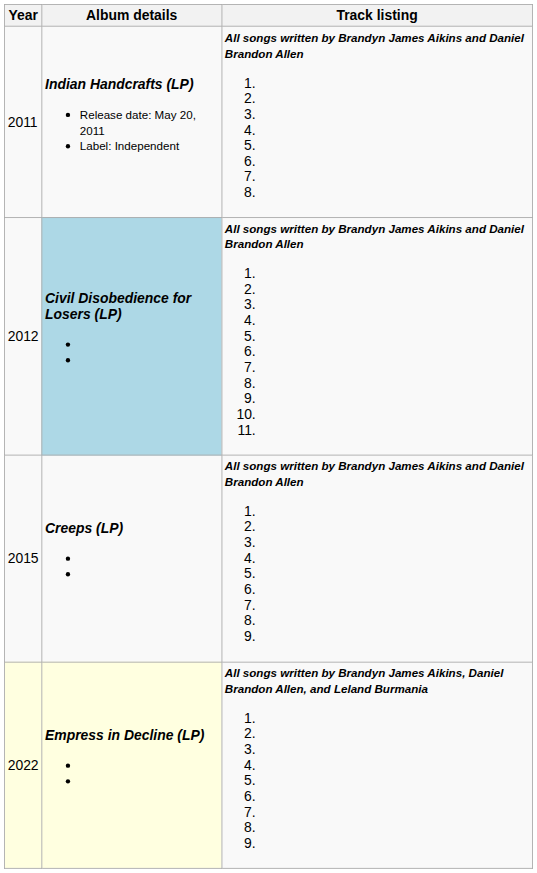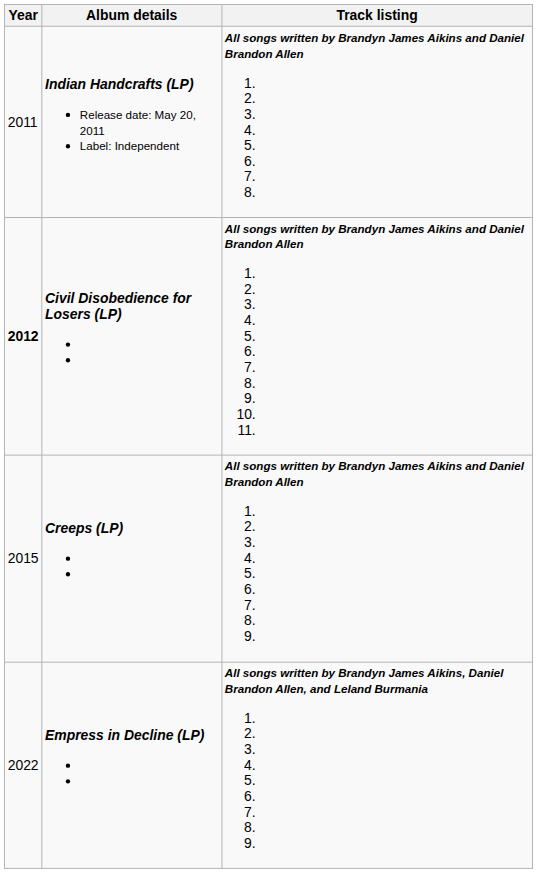(23, 336) normal -> (23, 336) bold
(132, 329) lightblue background -> (132, 329) no background
(23, 765) lightyellow background -> (23, 765) no background
(132, 758) lightyellow background -> (132, 758) no background
